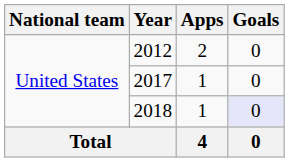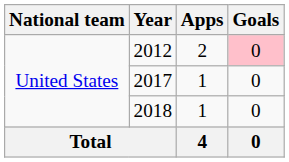(256, 50) no background -> (256, 50) pink background
(256, 111) lavender background -> (256, 111) no background
